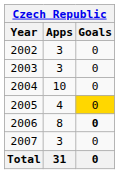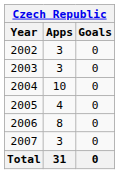(95, 105) gold background -> (95, 105) no background
(95, 123) bold -> (95, 123) normal
